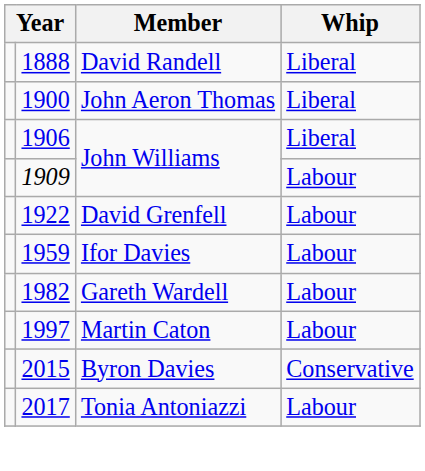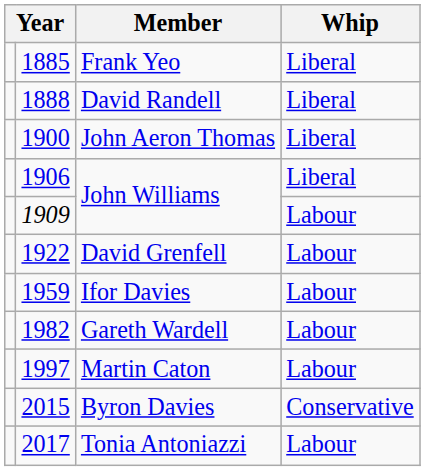+ row: (46, 61)
